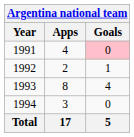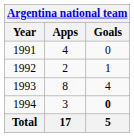(108, 50) pink background -> (108, 50) no background
(108, 104) normal -> (108, 104) bold
